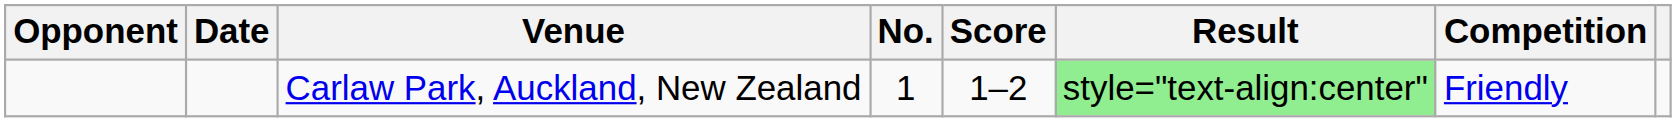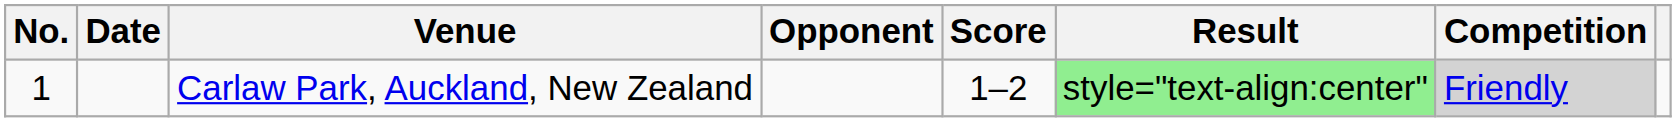columns swapped: (906, 32) <-> (95, 32)
(1506, 87) no background -> (1506, 87) lightgrey background
